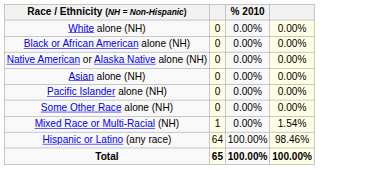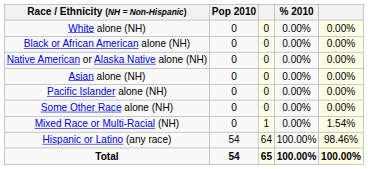+ column: (234, 12)
